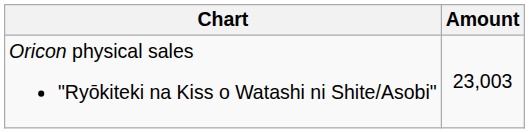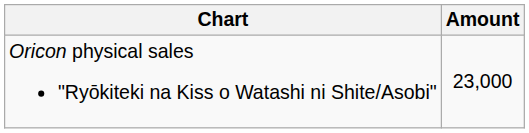(483, 81) 23,003 -> (483, 81) 23,000
